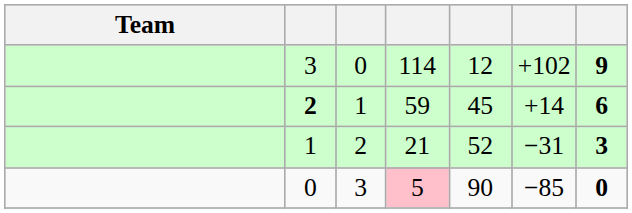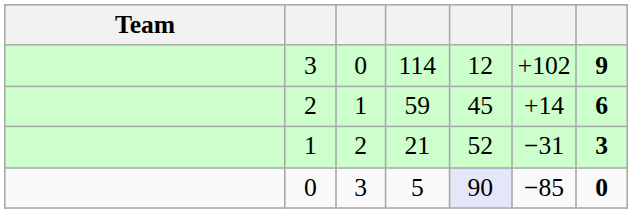(310, 106) bold -> (310, 106) normal
(417, 187) pink background -> (417, 187) no background
(480, 187) no background -> (480, 187) lavender background
